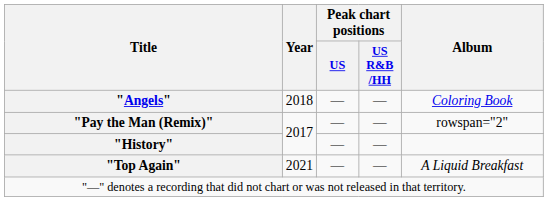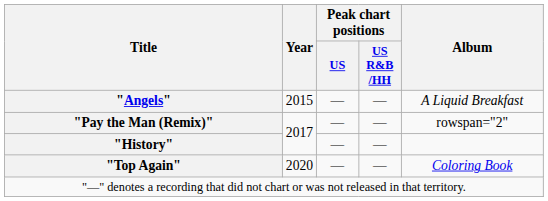(299, 101) 2018 -> (299, 101) 2015
(472, 101) Coloring Book -> (472, 101) A Liquid Breakfast
(299, 165) 2021 -> (299, 165) 2020
(472, 165) A Liquid Breakfast -> (472, 165) Coloring Book
